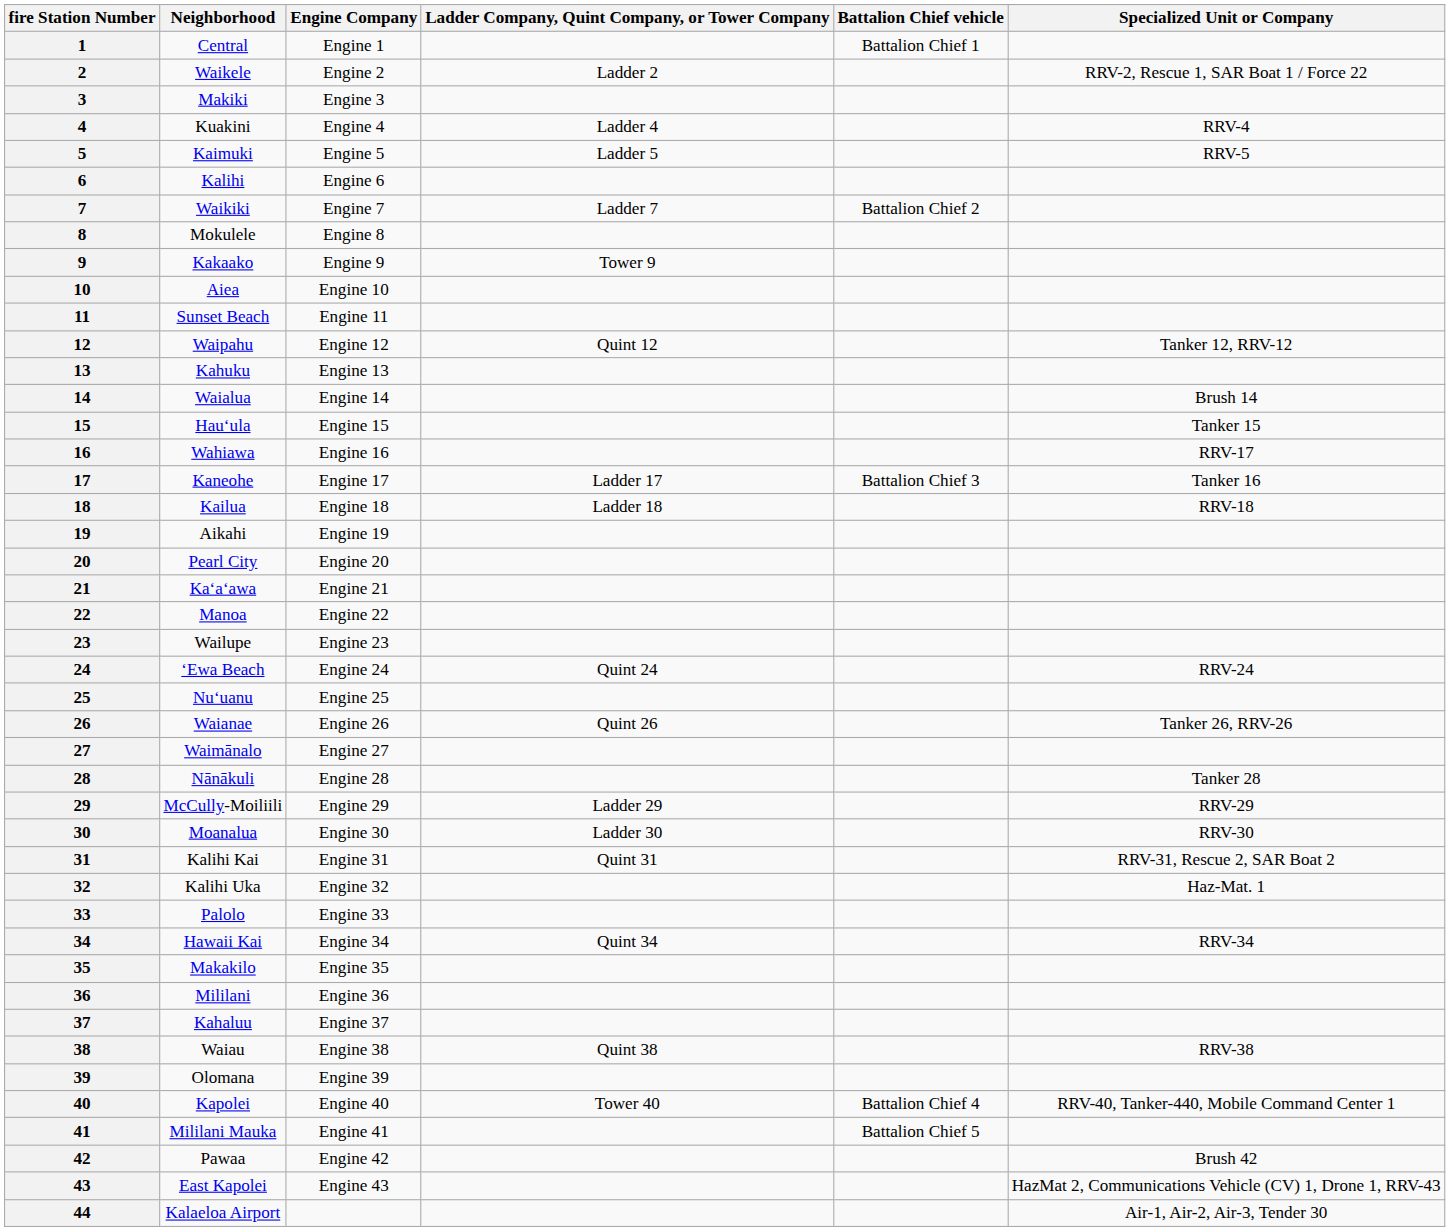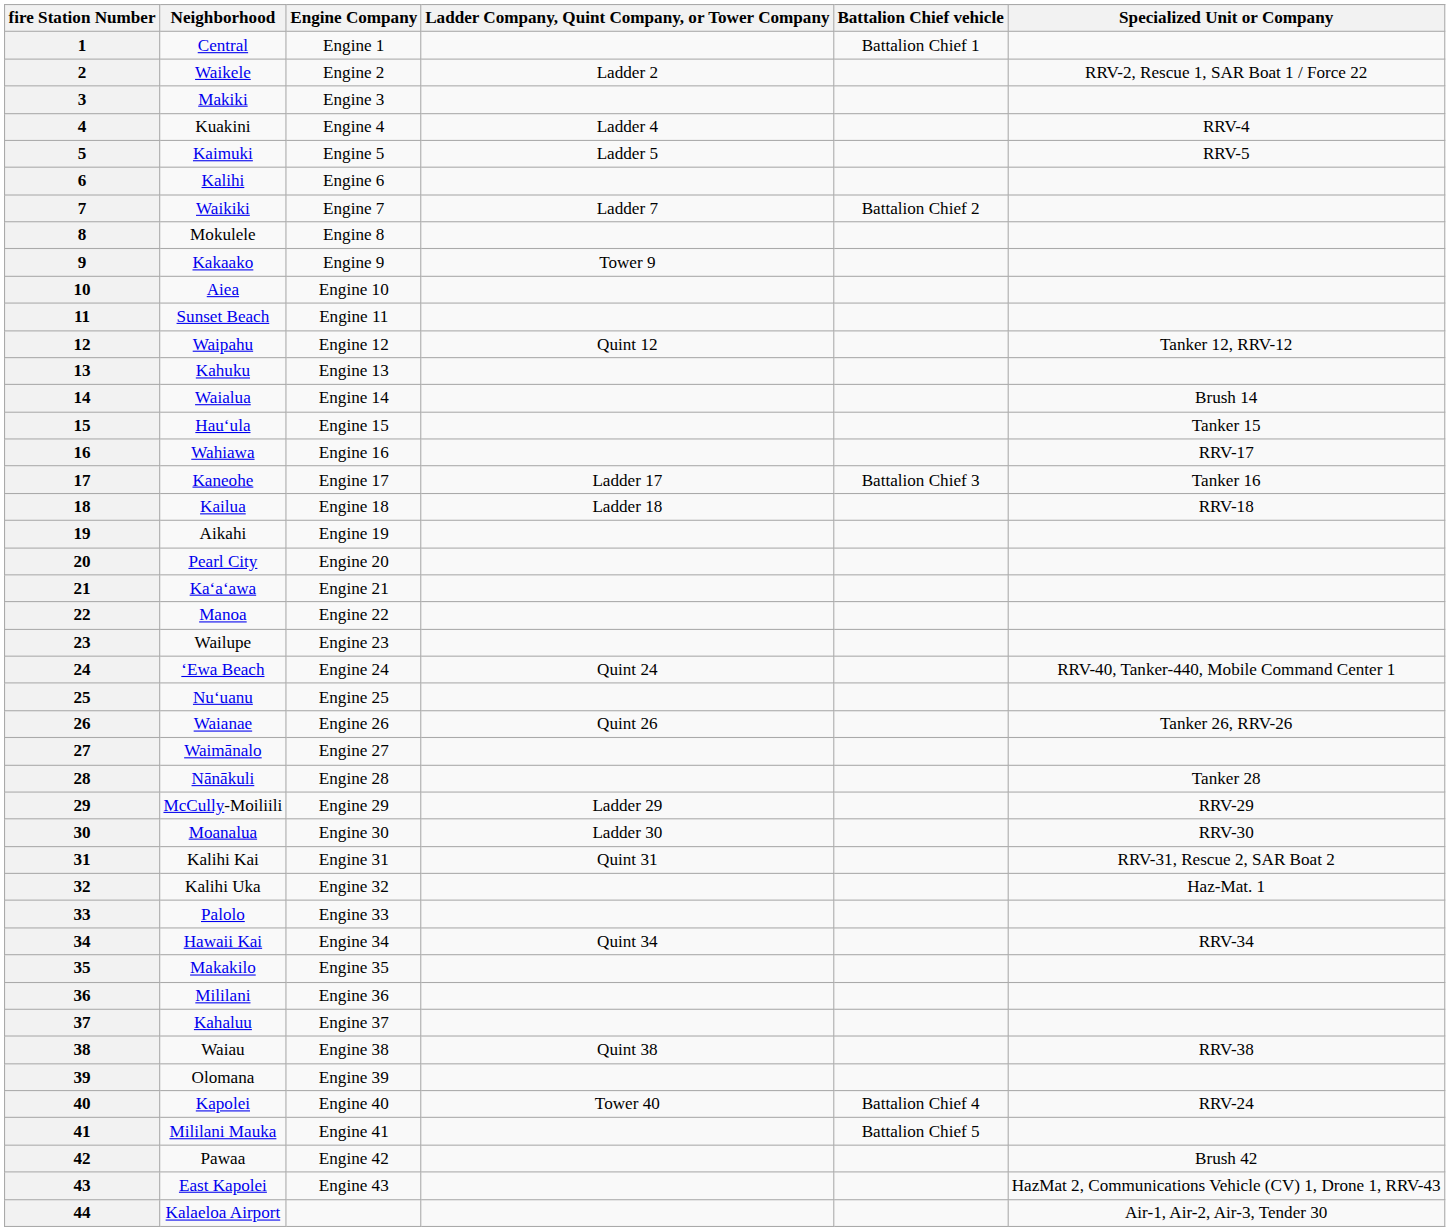(1226, 669) RRV-24 -> (1226, 669) RRV-40, Tanker-440, Mobile Command Center 1
(1226, 1104) RRV-40, Tanker-440, Mobile Command Center 1 -> (1226, 1104) RRV-24
